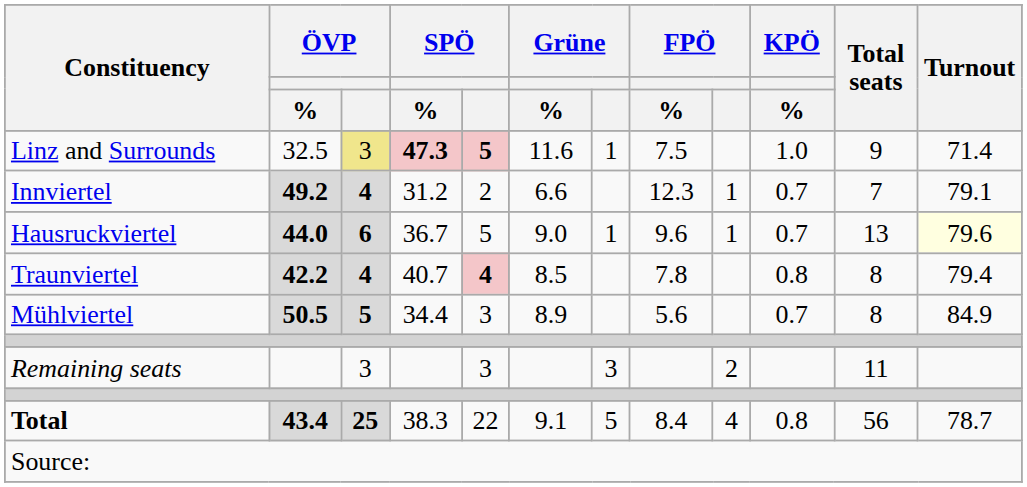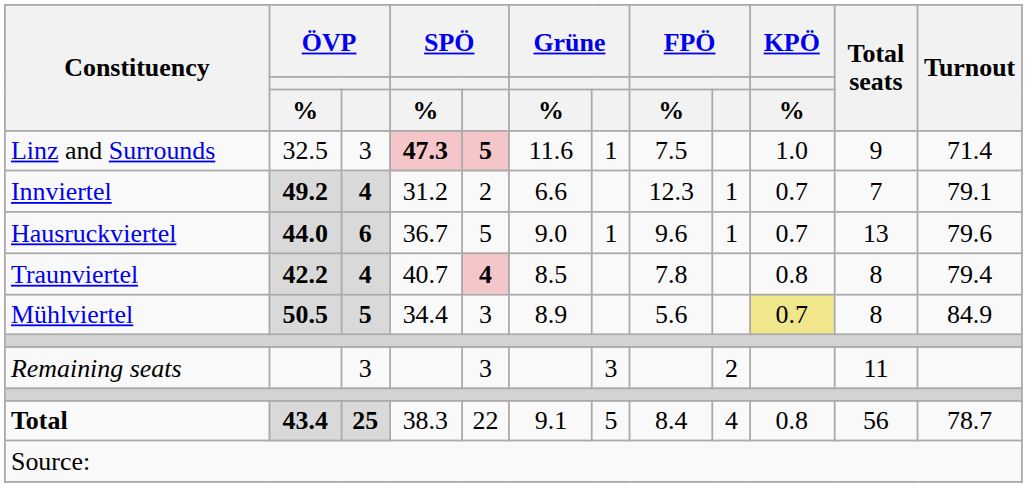(365, 151) khaki background -> (365, 151) no background
(970, 233) lightyellow background -> (970, 233) no background
(792, 315) no background -> (792, 315) khaki background
